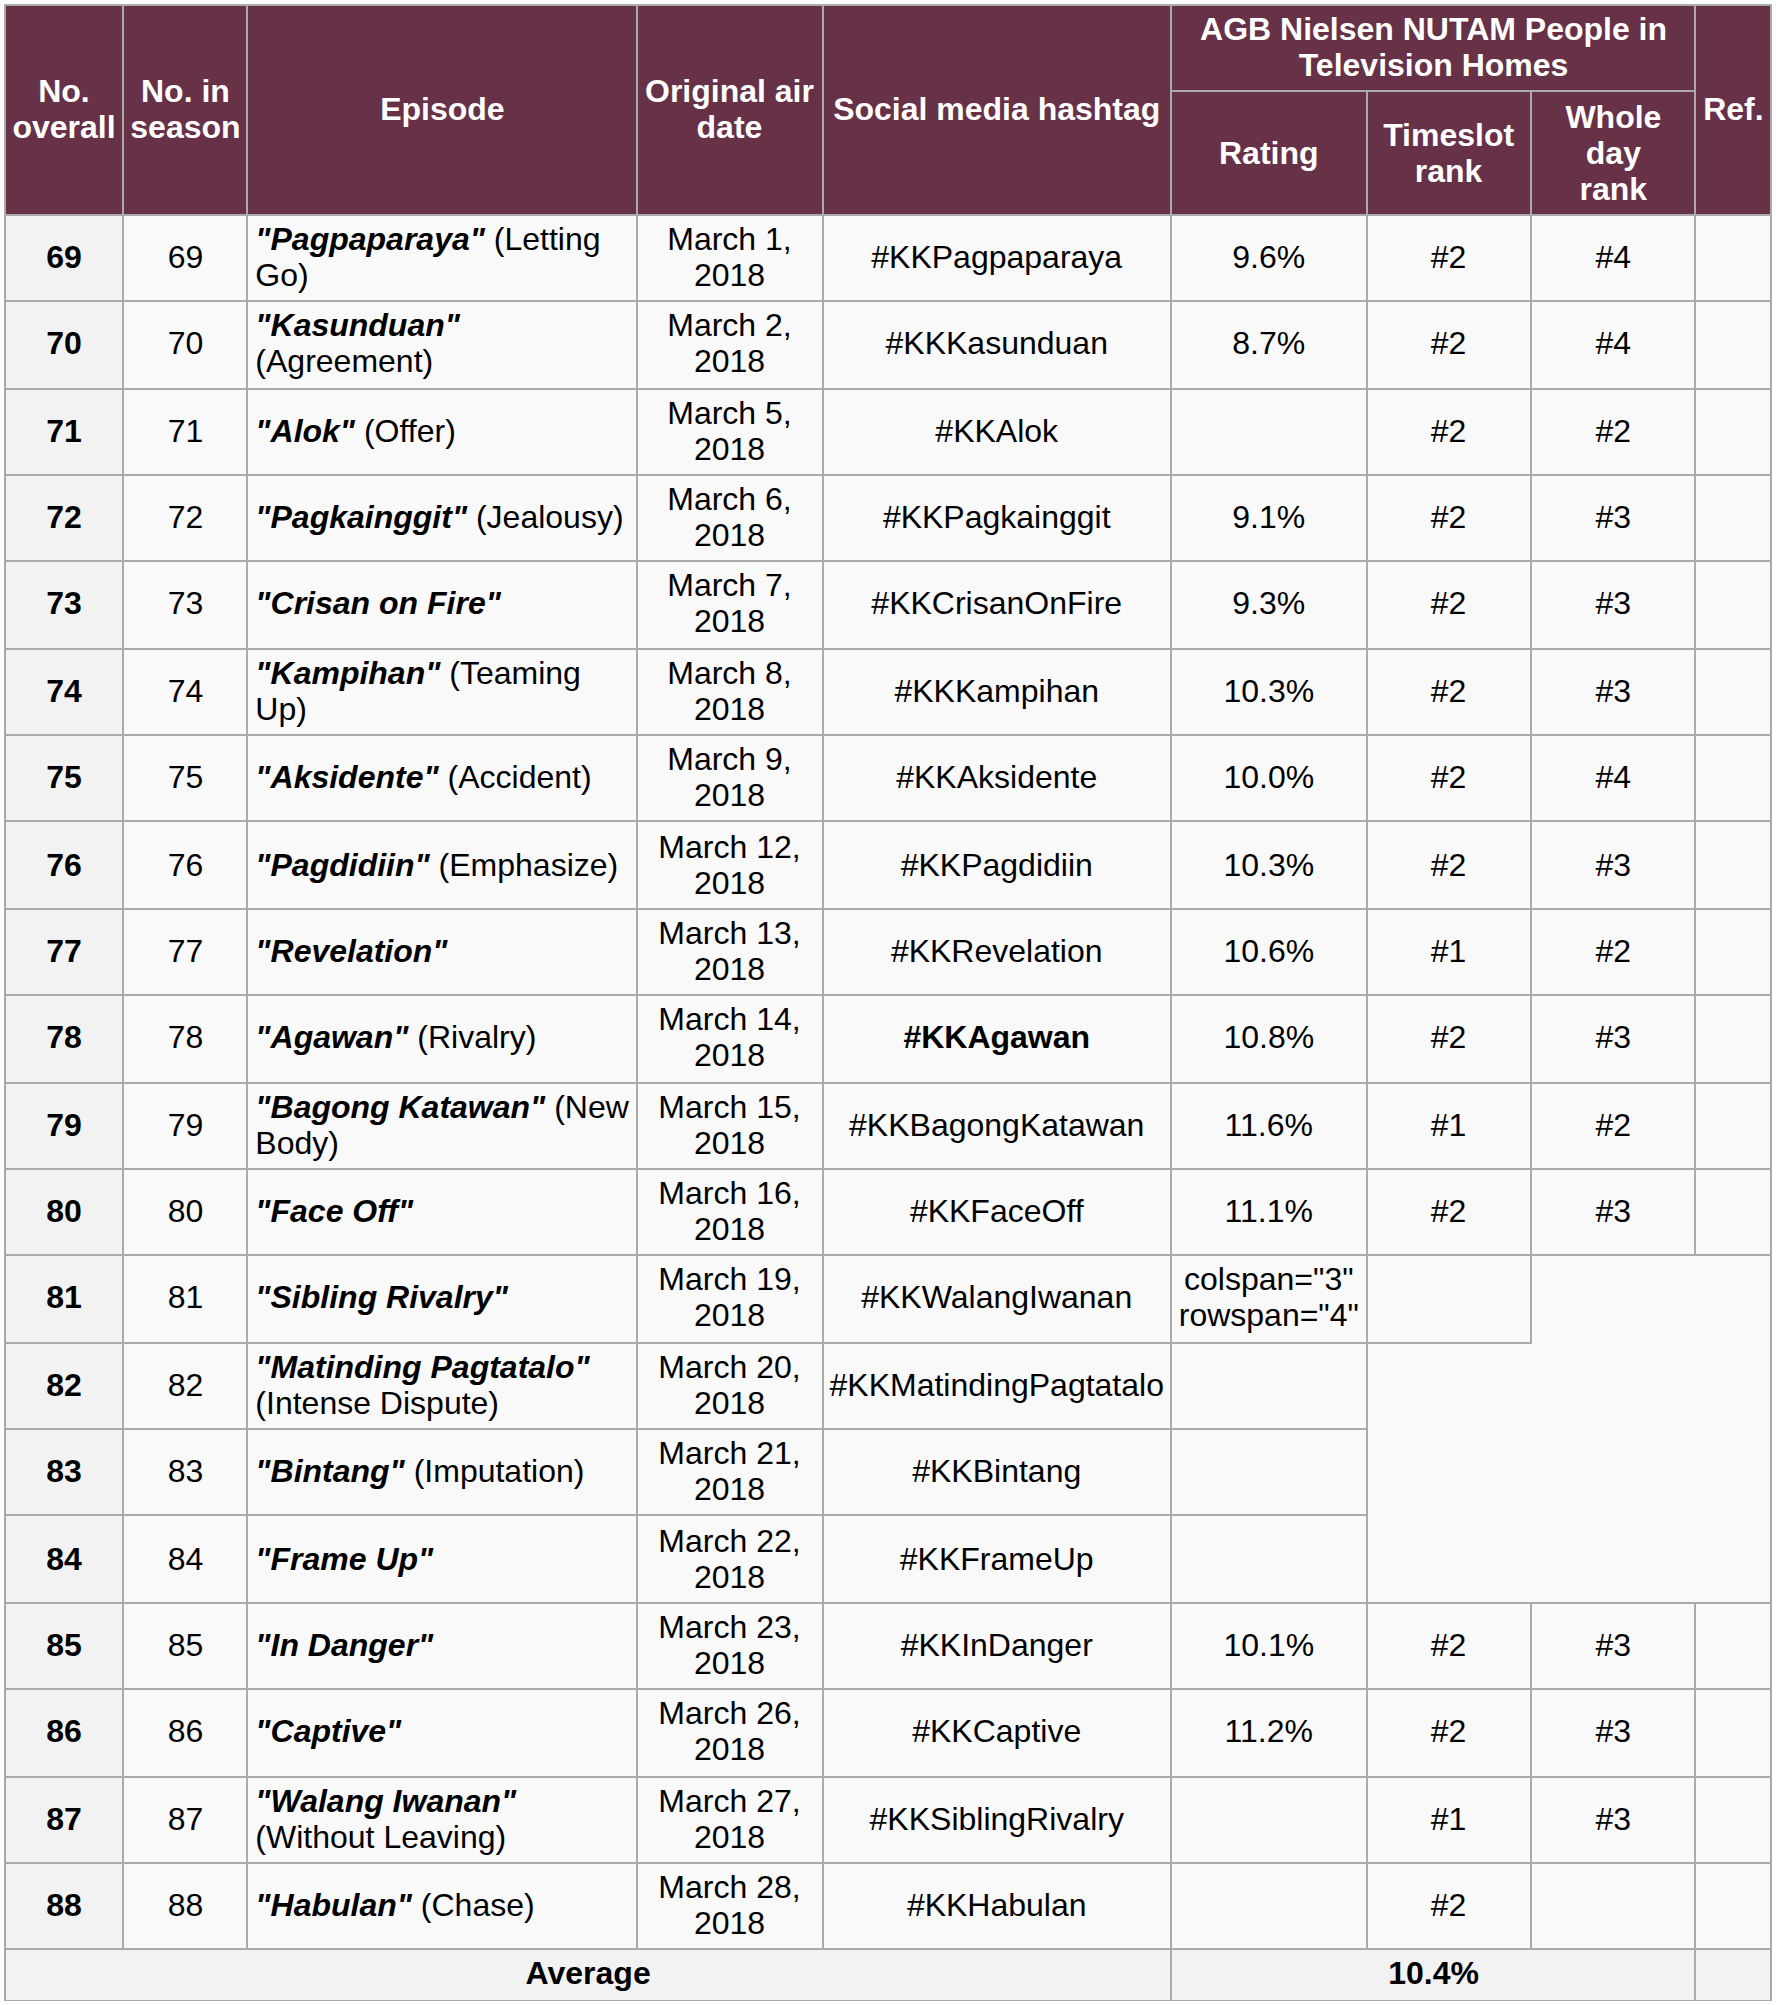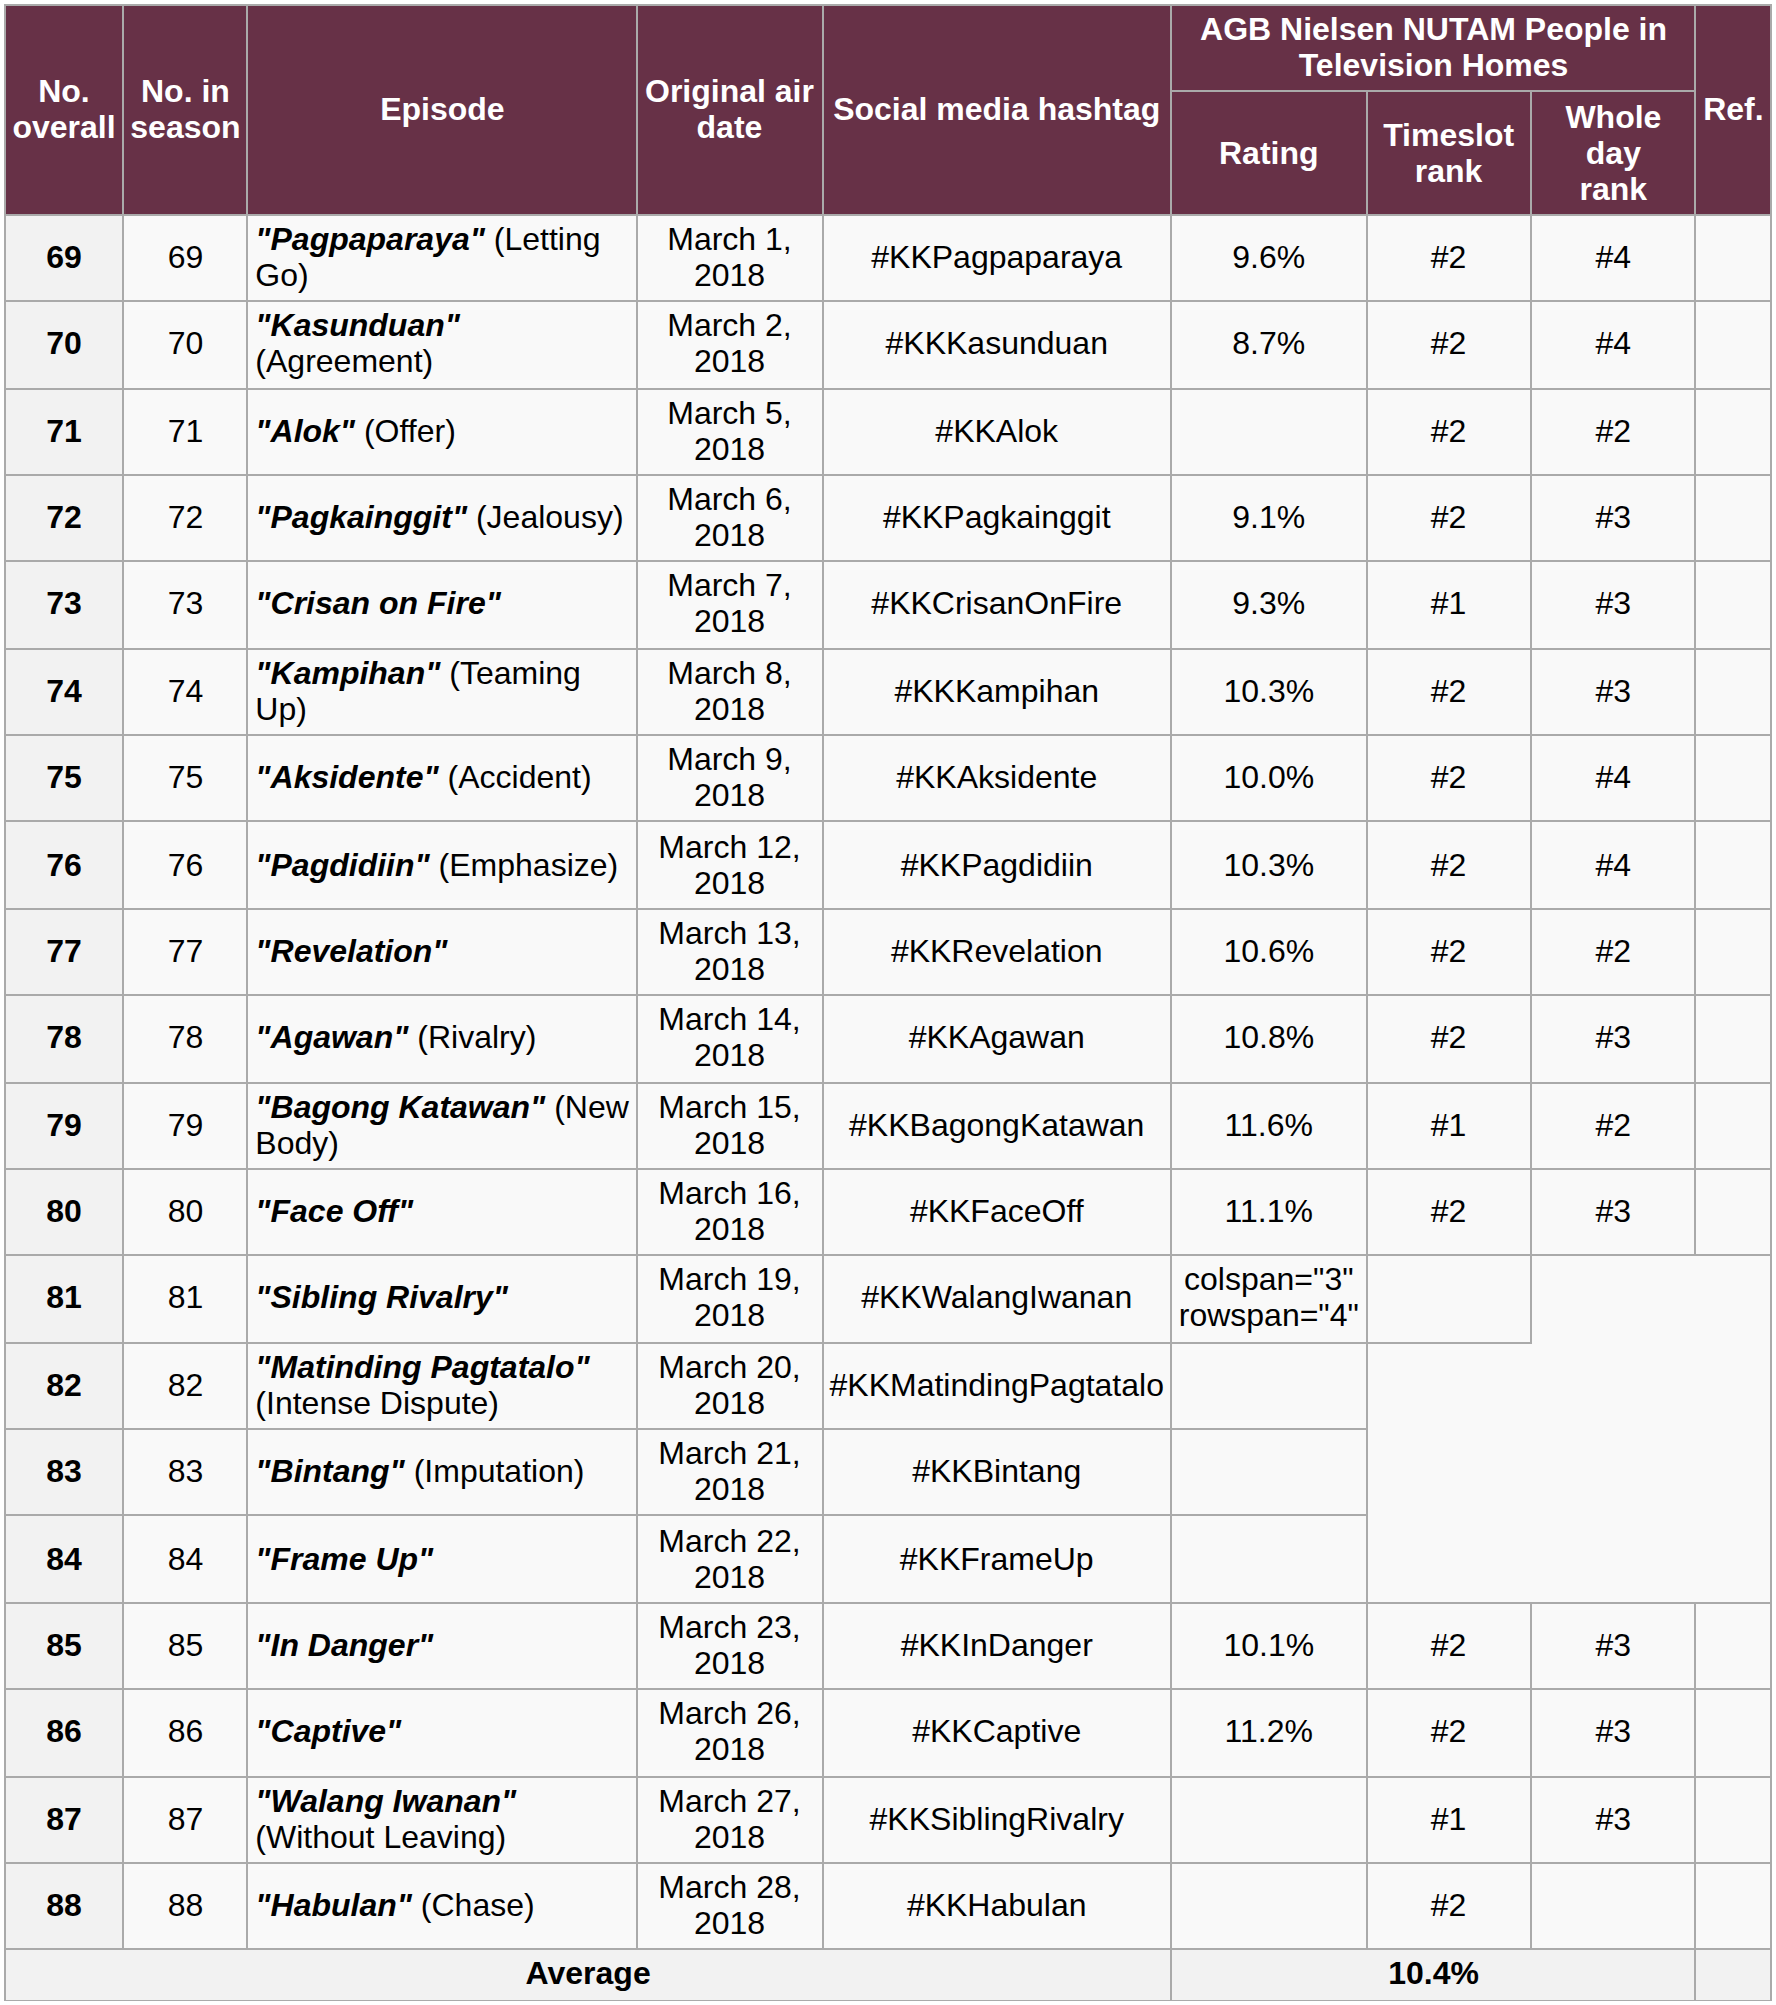(1449, 604) #2 -> (1449, 604) #1
(1613, 864) #3 -> (1613, 864) #4
(1449, 951) #1 -> (1449, 951) #2
(997, 1038) bold -> (997, 1038) normal
